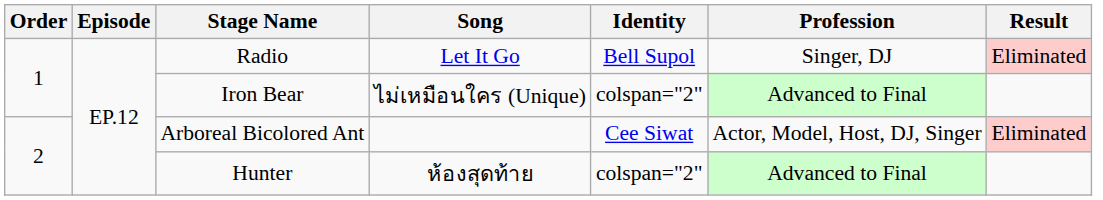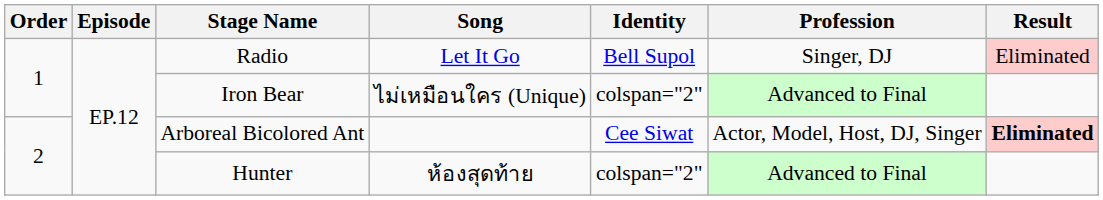(1039, 133) normal -> (1043, 133) bold
